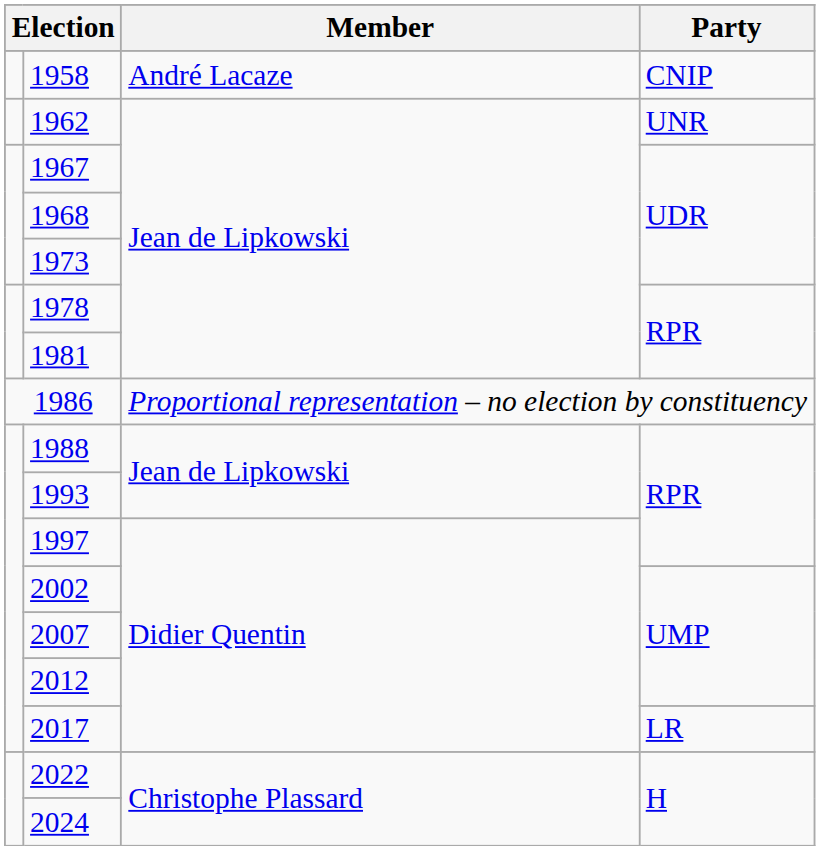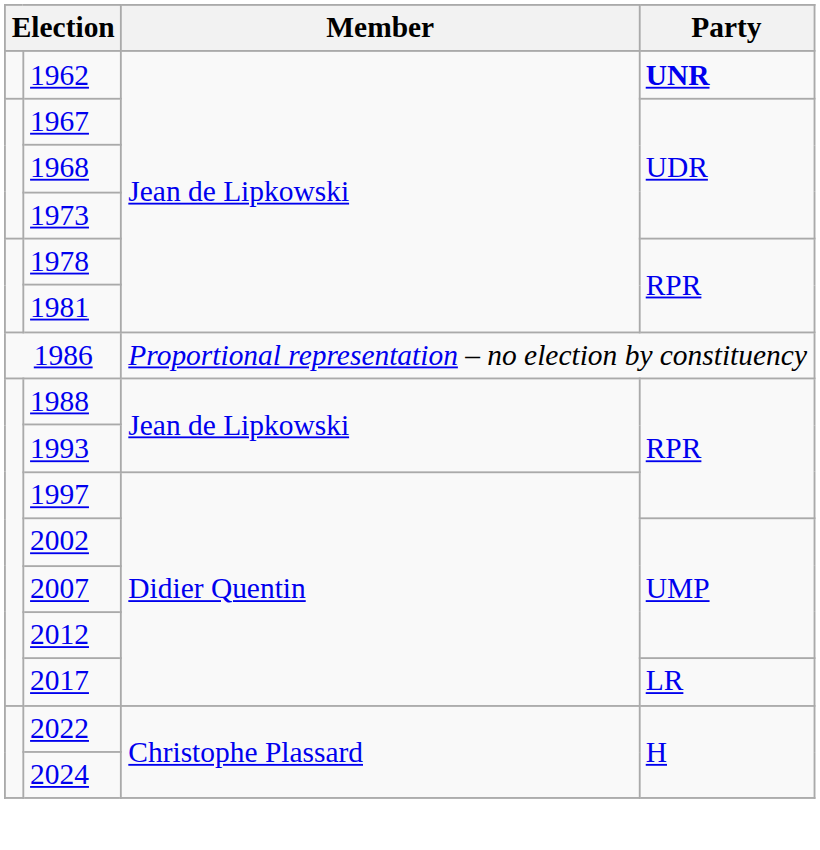- row: (60, 74)
(677, 121) normal -> (678, 74) bold
